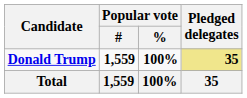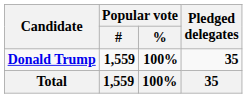(232, 59) khaki background -> (232, 59) no background
